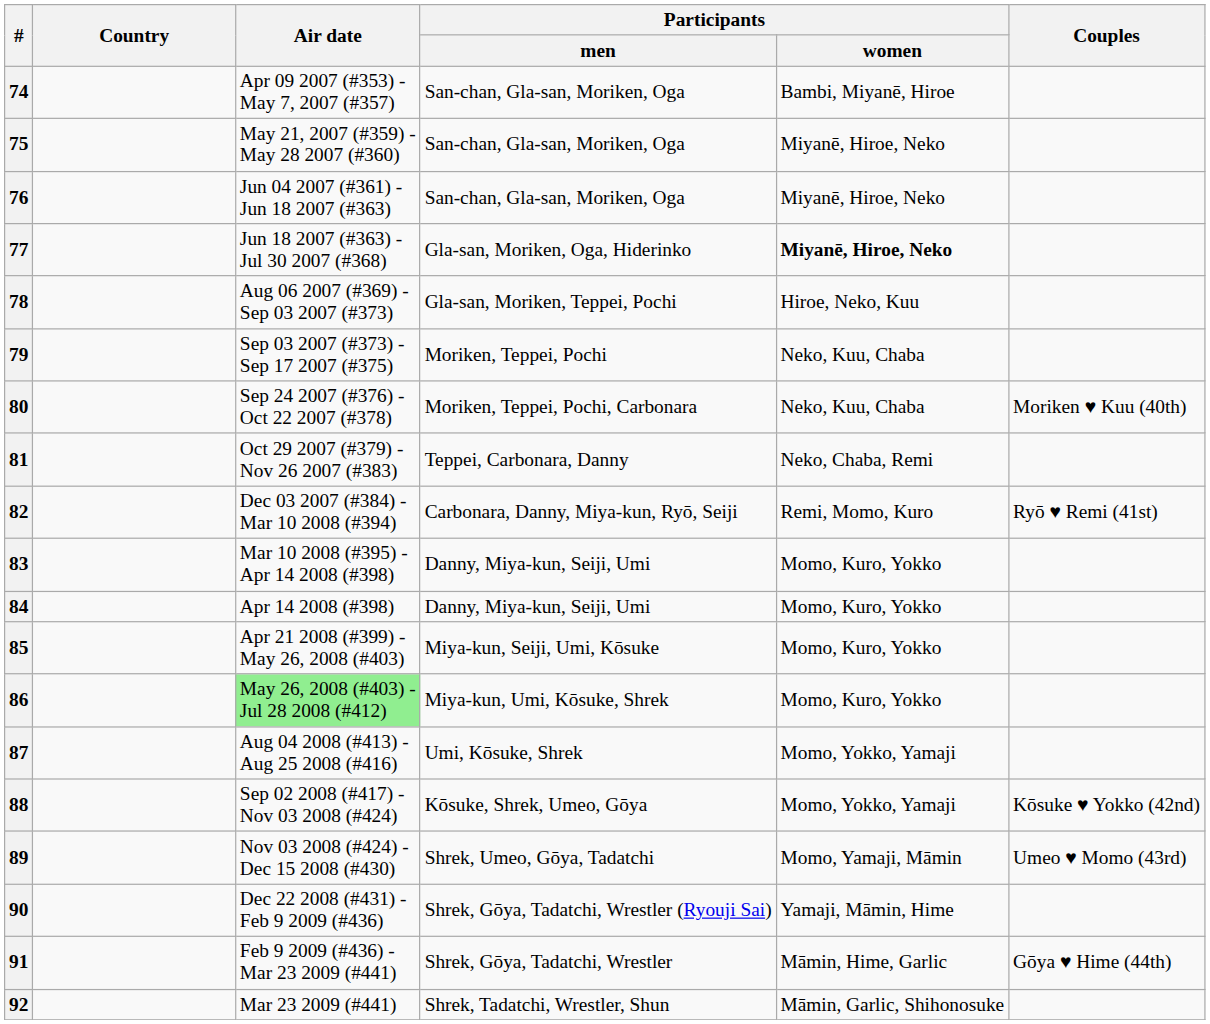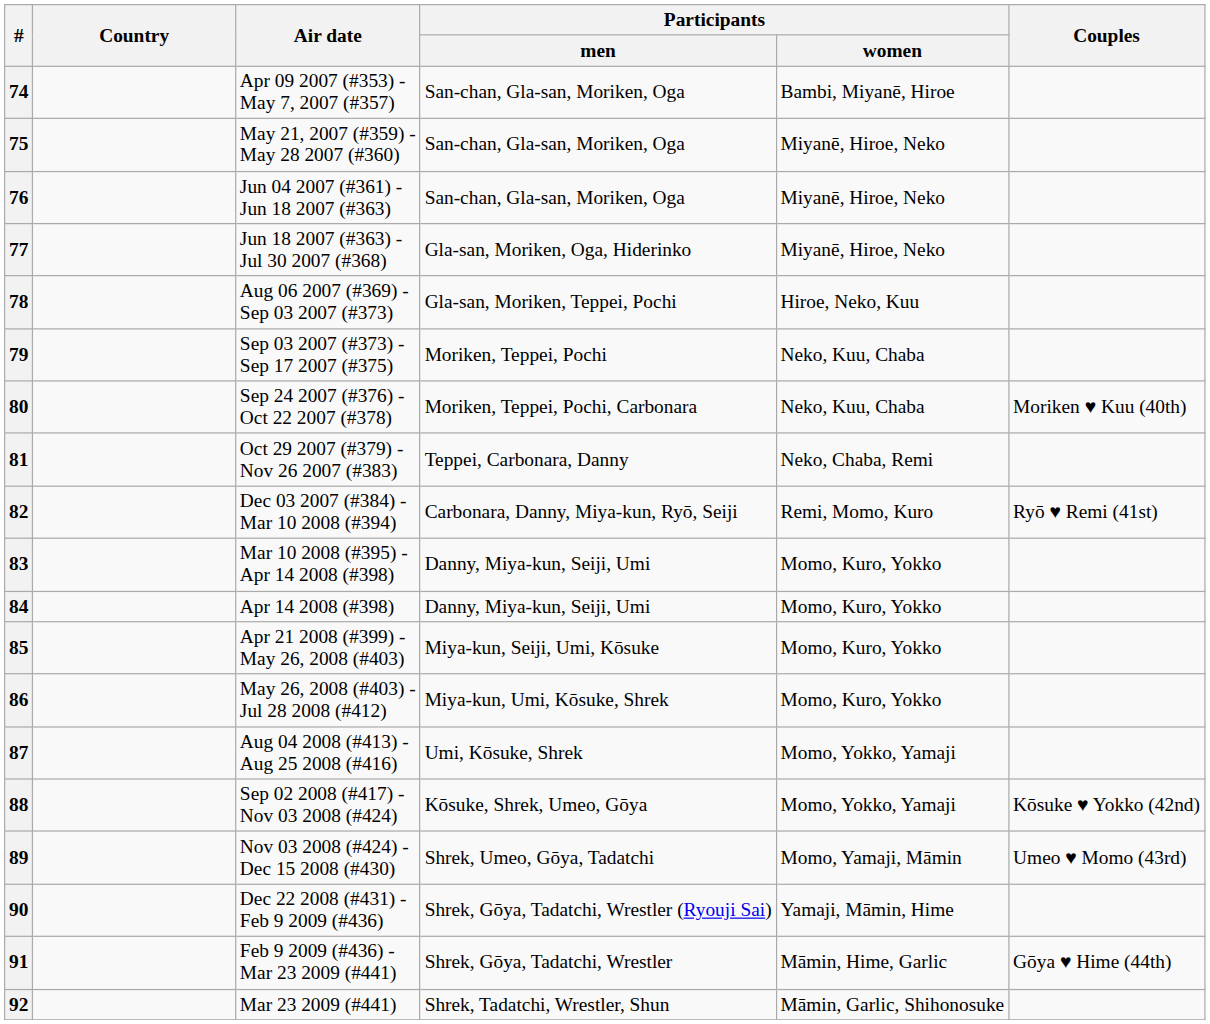(866, 249) bold -> (863, 249) normal
(328, 700) lightgreen background -> (328, 700) no background
